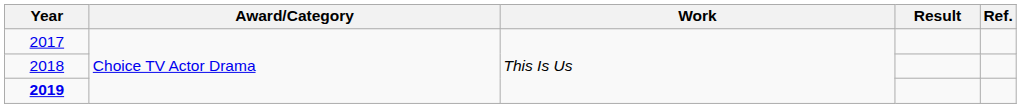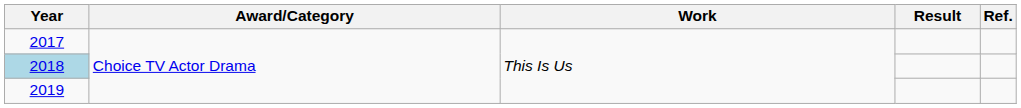(47, 66) no background -> (47, 66) lightblue background
(47, 90) bold -> (47, 90) normal
